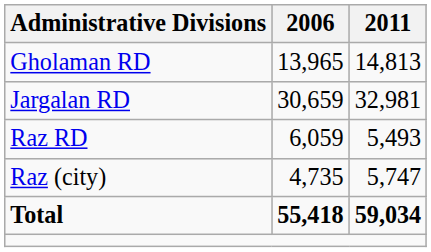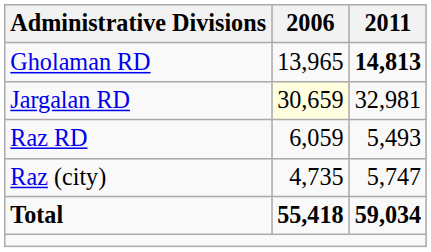(388, 61) normal -> (388, 61) bold
(310, 100) no background -> (310, 100) lightyellow background
